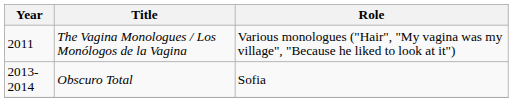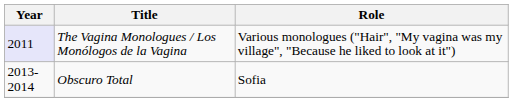(21, 43) no background -> (21, 43) lavender background
